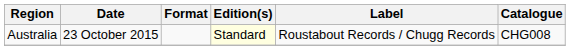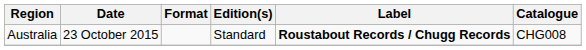(240, 34) lightyellow background -> (240, 34) no background
(387, 34) normal -> (394, 34) bold
